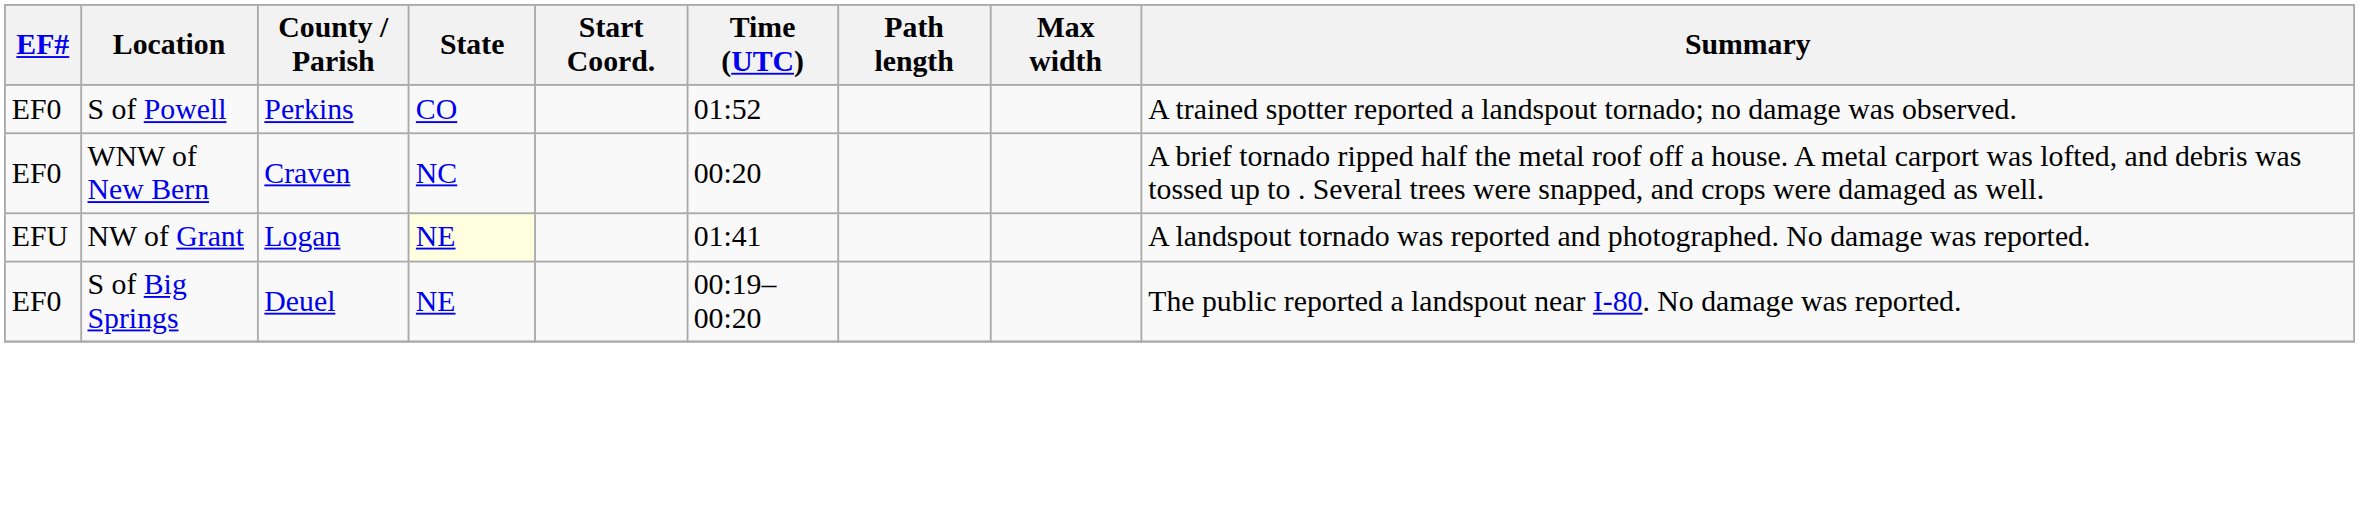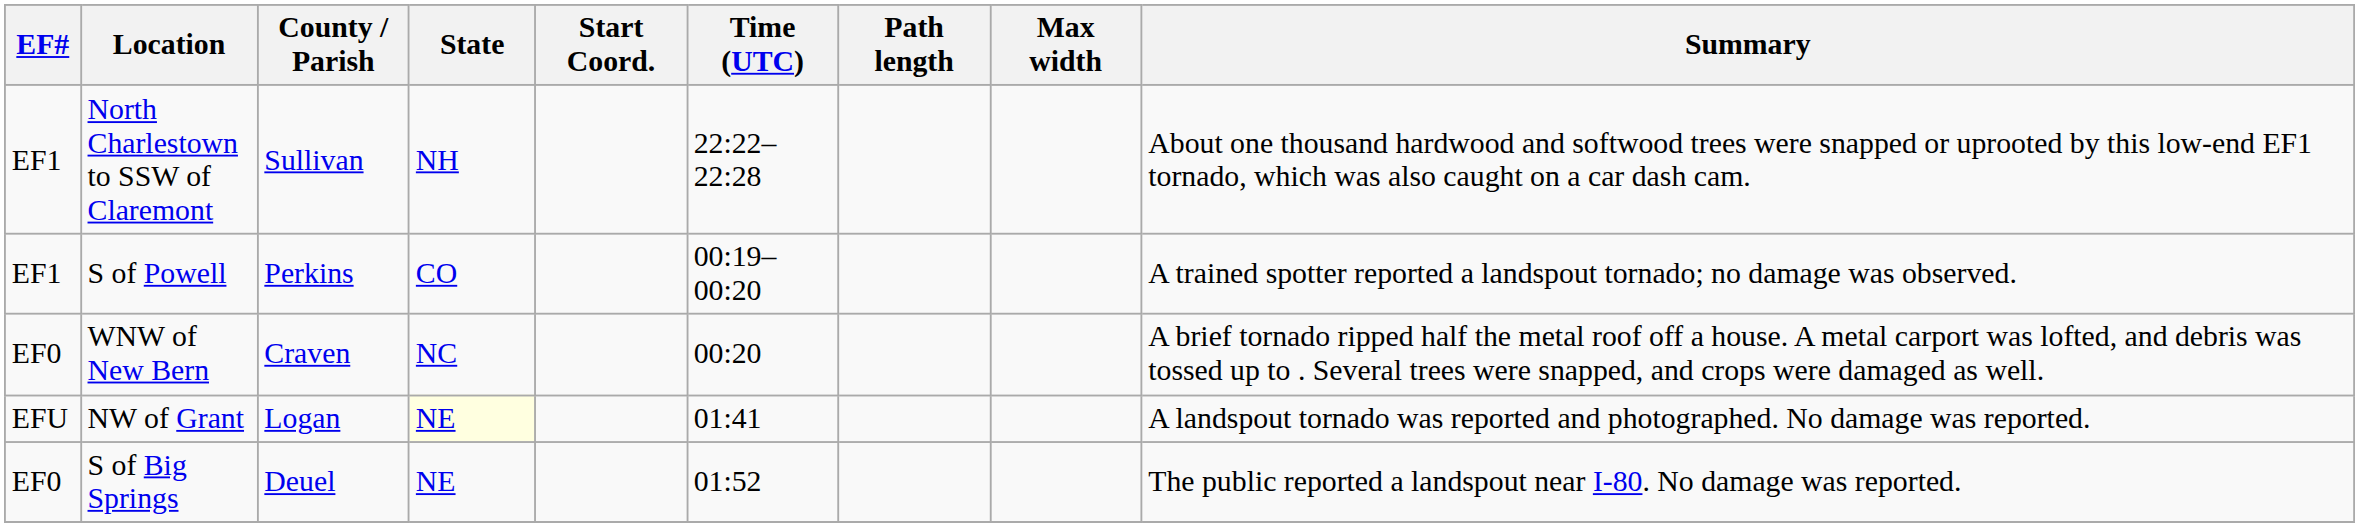+ row: (163, 158)
(37, 108) EF0 -> (37, 273) EF1
(728, 108) 01:52 -> (735, 273) 00:19–00:20
(735, 300) 00:19–00:20 -> (728, 481) 01:52
